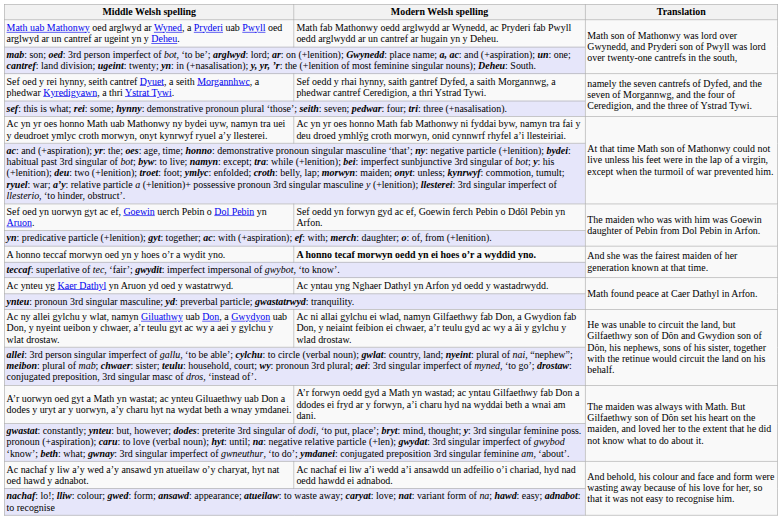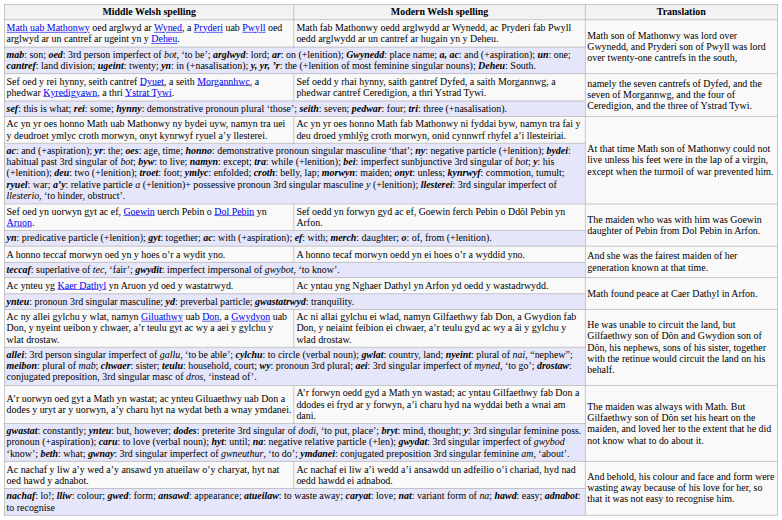(416, 254) bold -> (411, 254) normal
